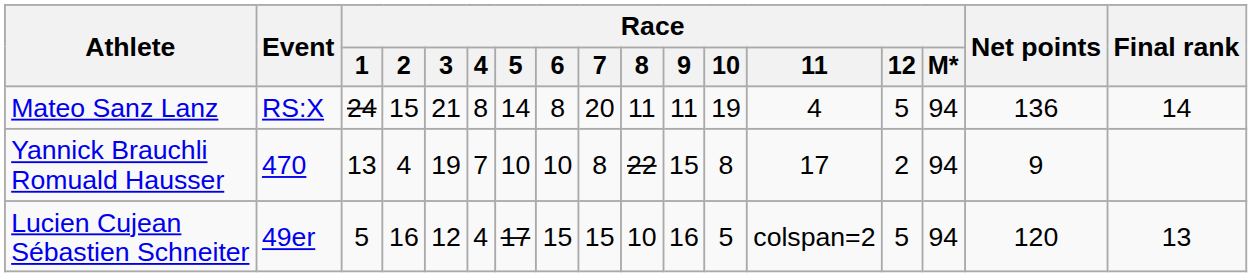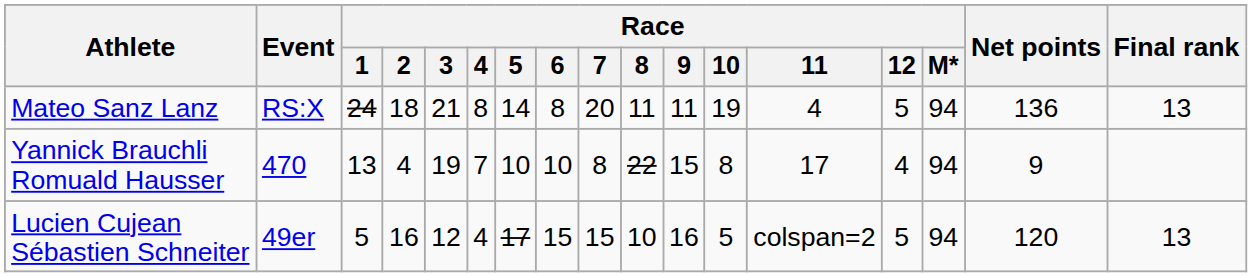(404, 108) 15 -> (404, 108) 18
(1176, 108) 14 -> (1176, 108) 13
(902, 165) 2 -> (902, 165) 4
